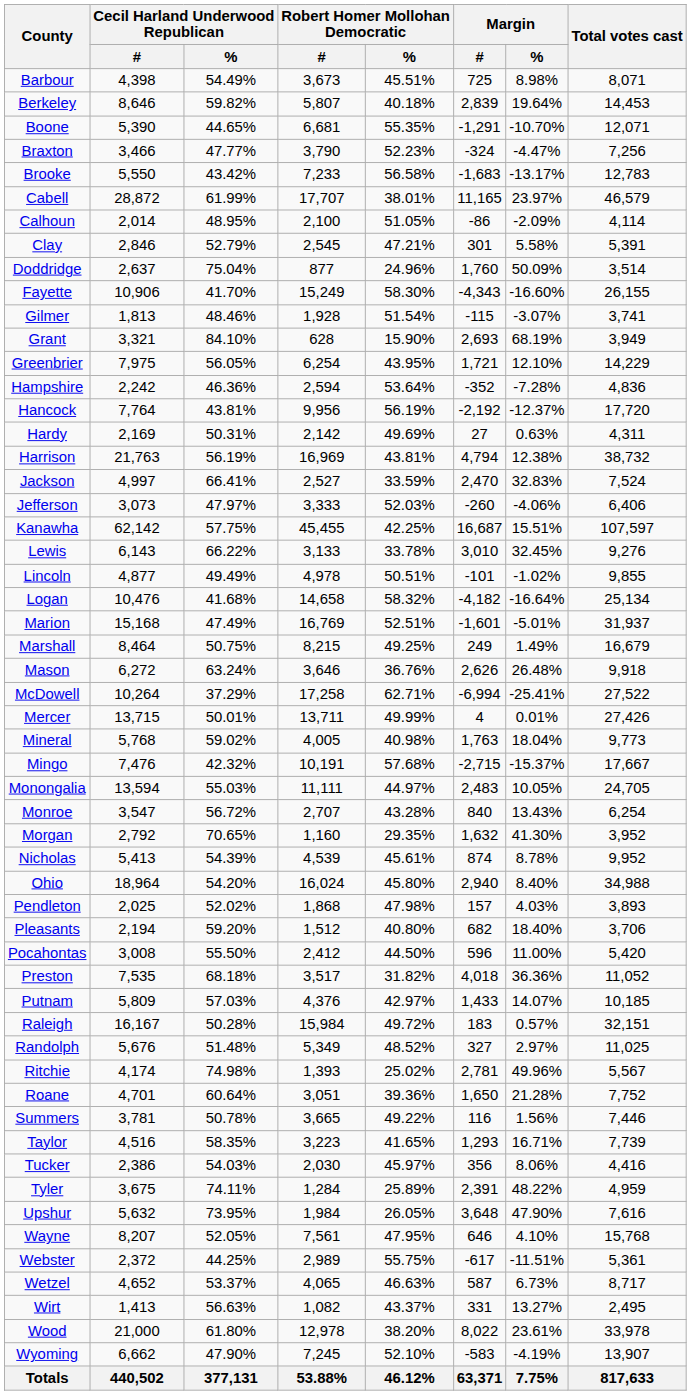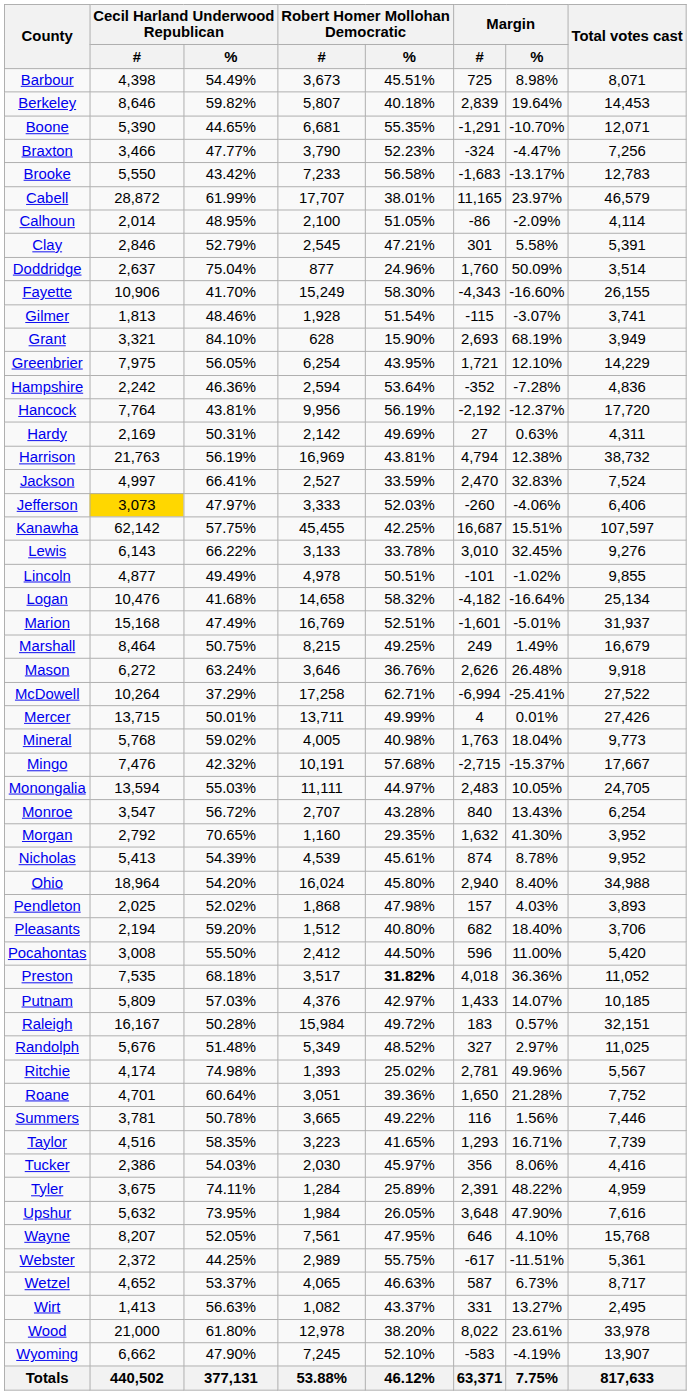(137, 505) no background -> (137, 505) gold background
(409, 976) normal -> (409, 976) bold
